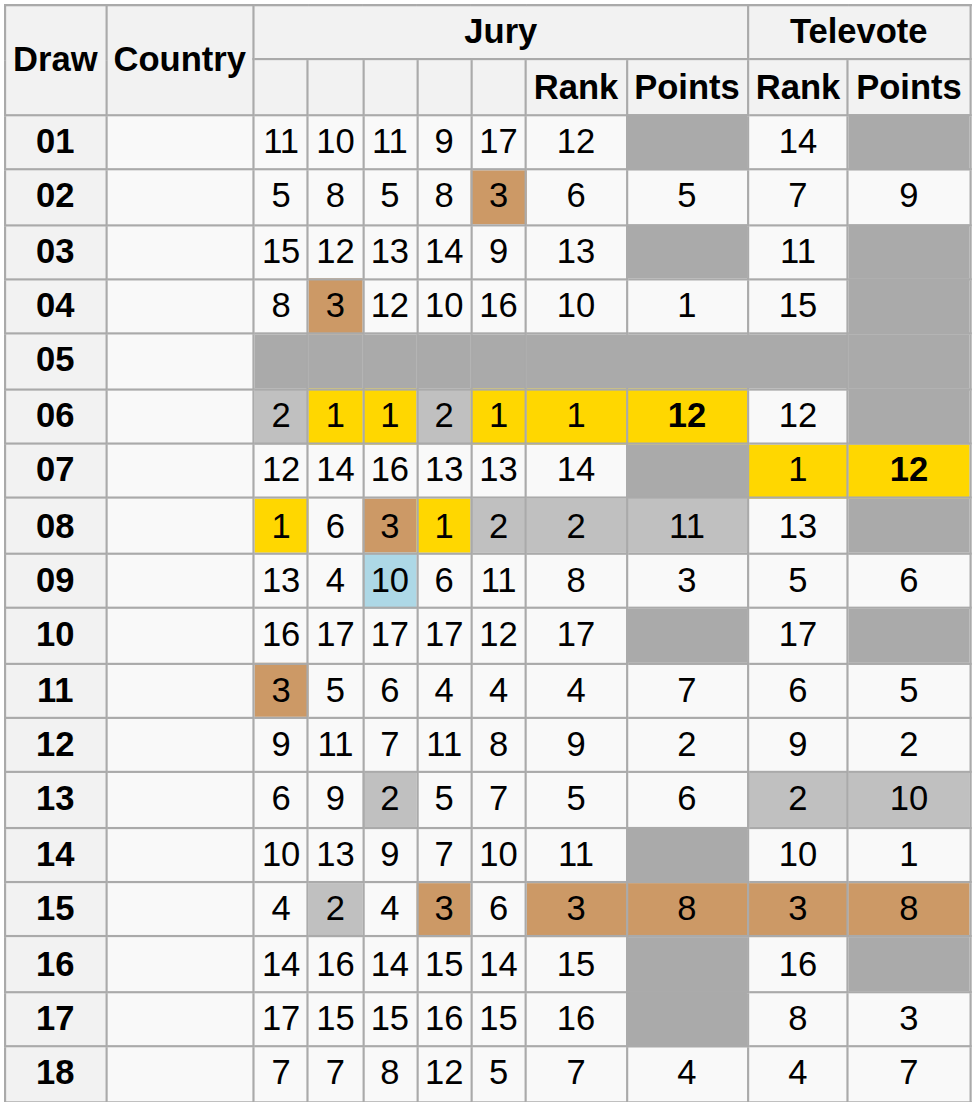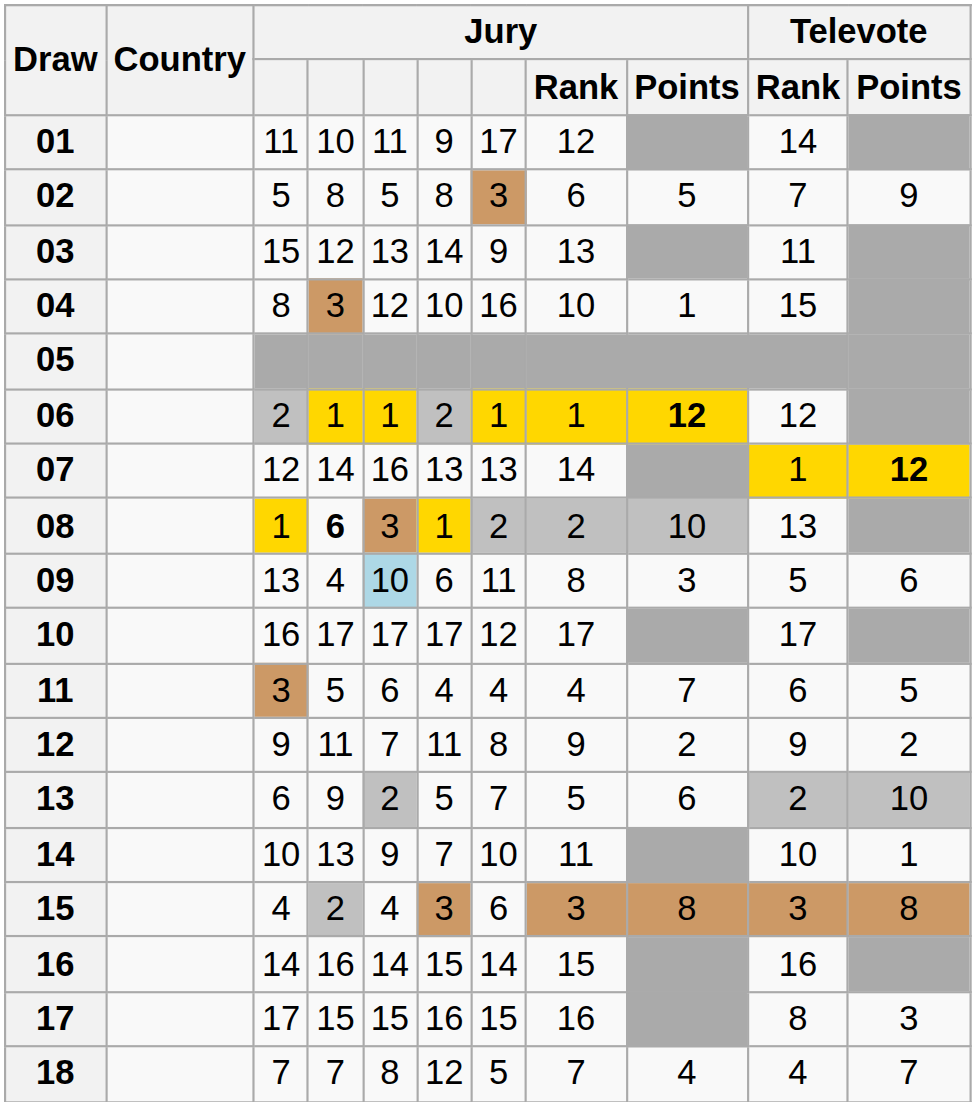(335, 525) normal -> (335, 525) bold
(687, 525) 11 -> (687, 525) 10
